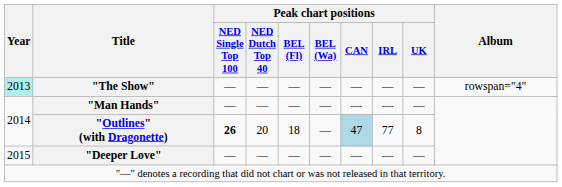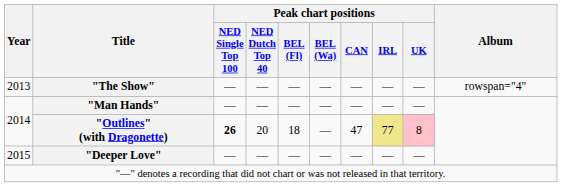(19, 86) paleturquoise background -> (19, 86) no background
(356, 130) lightblue background -> (356, 130) no background
(388, 130) no background -> (388, 130) khaki background
(419, 130) no background -> (419, 130) pink background
